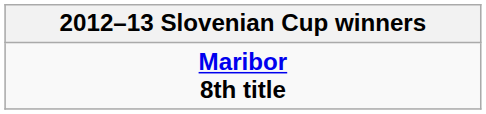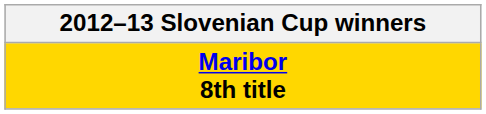(243, 75) no background -> (243, 75) gold background
